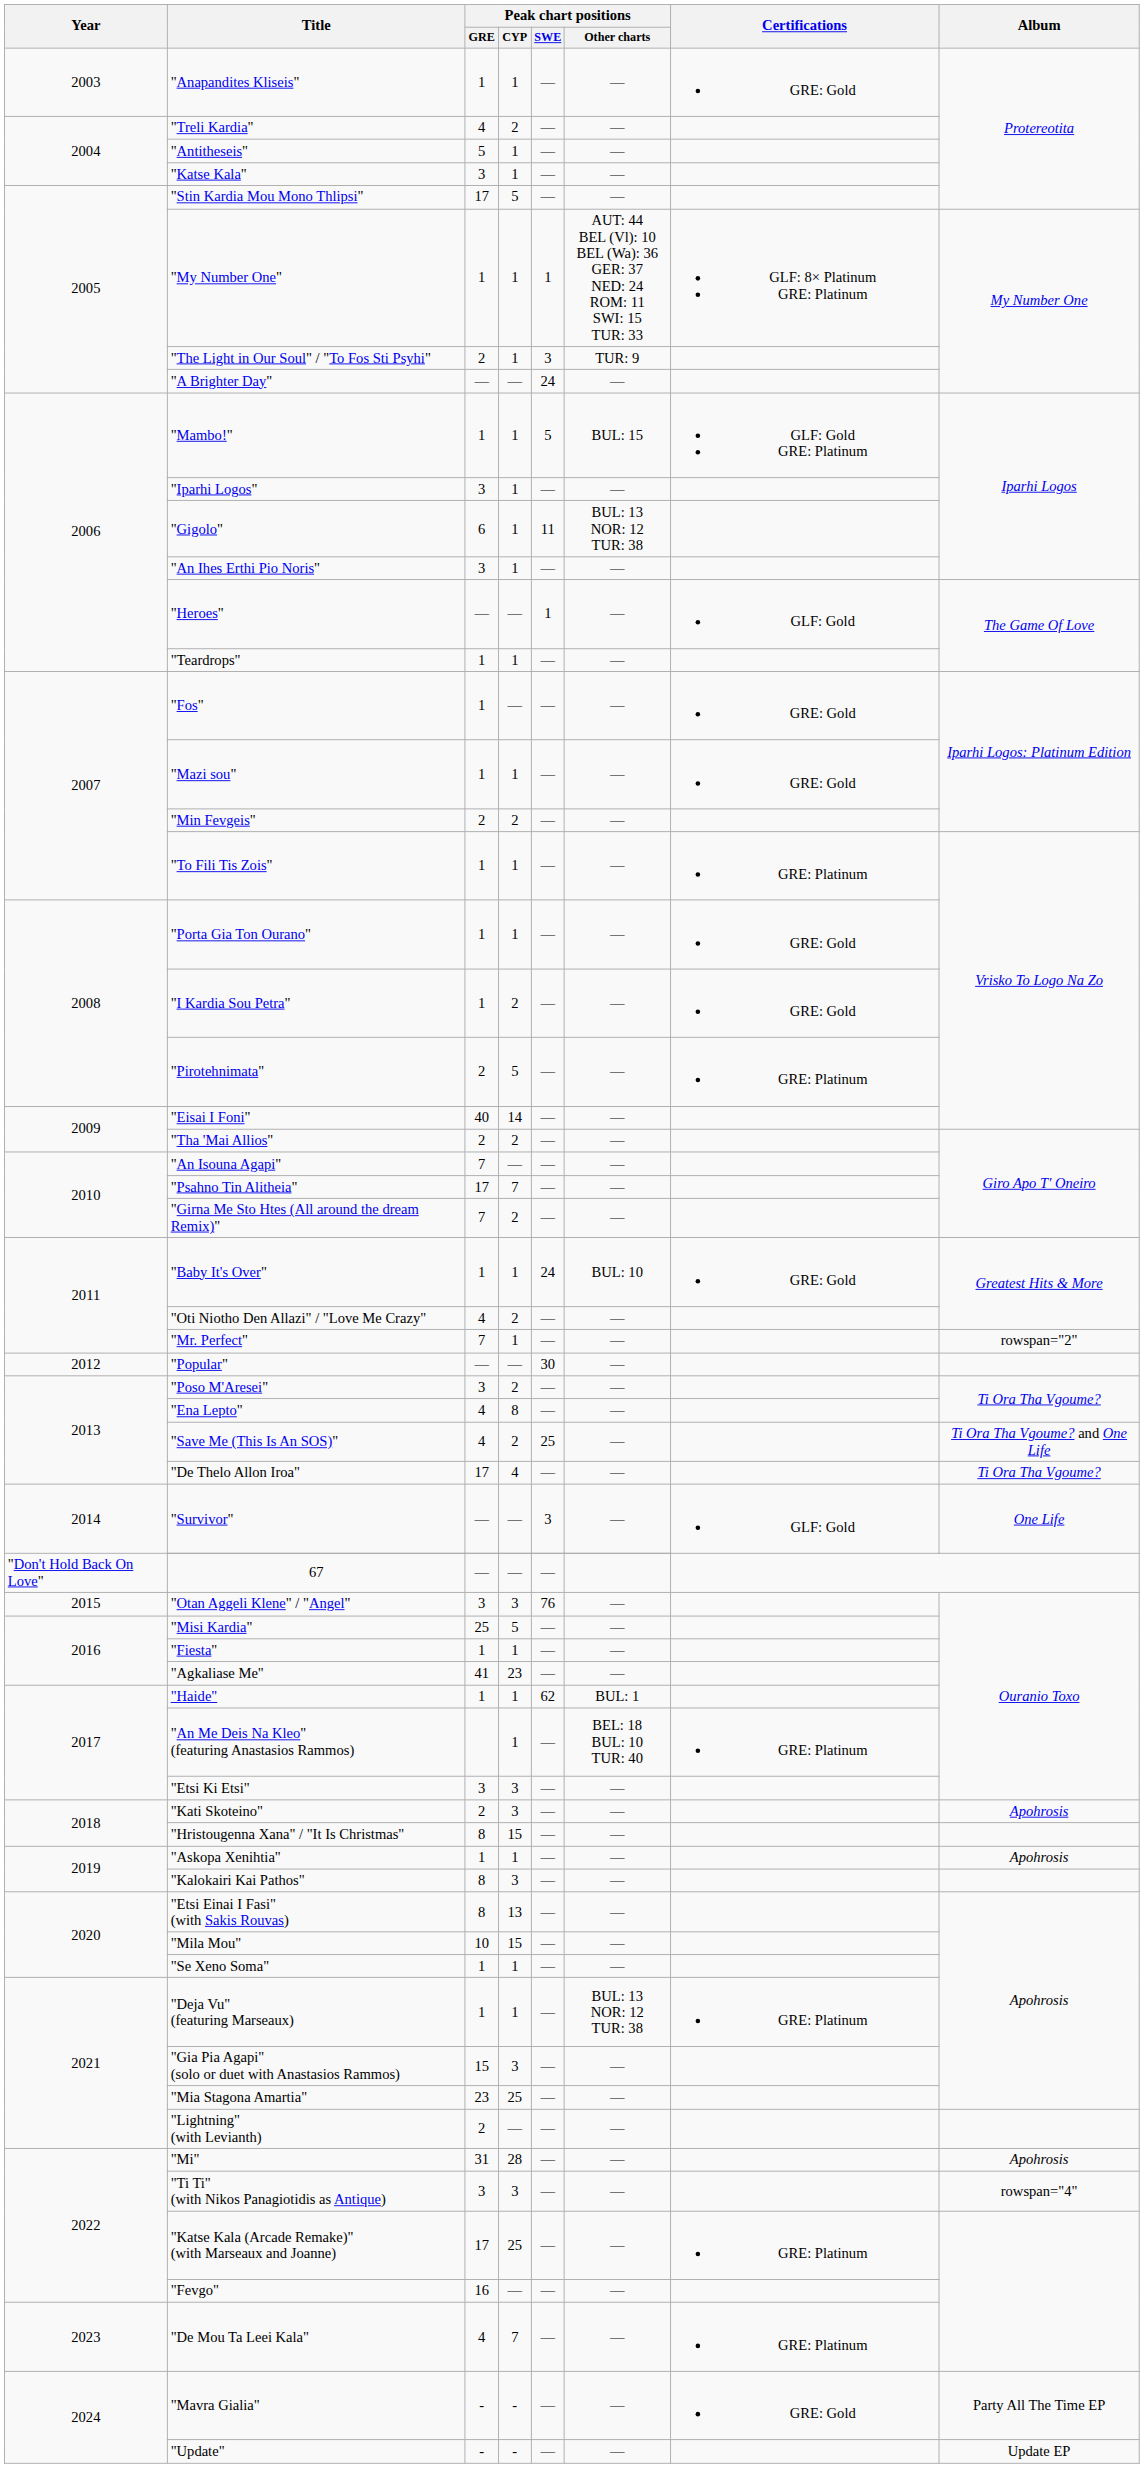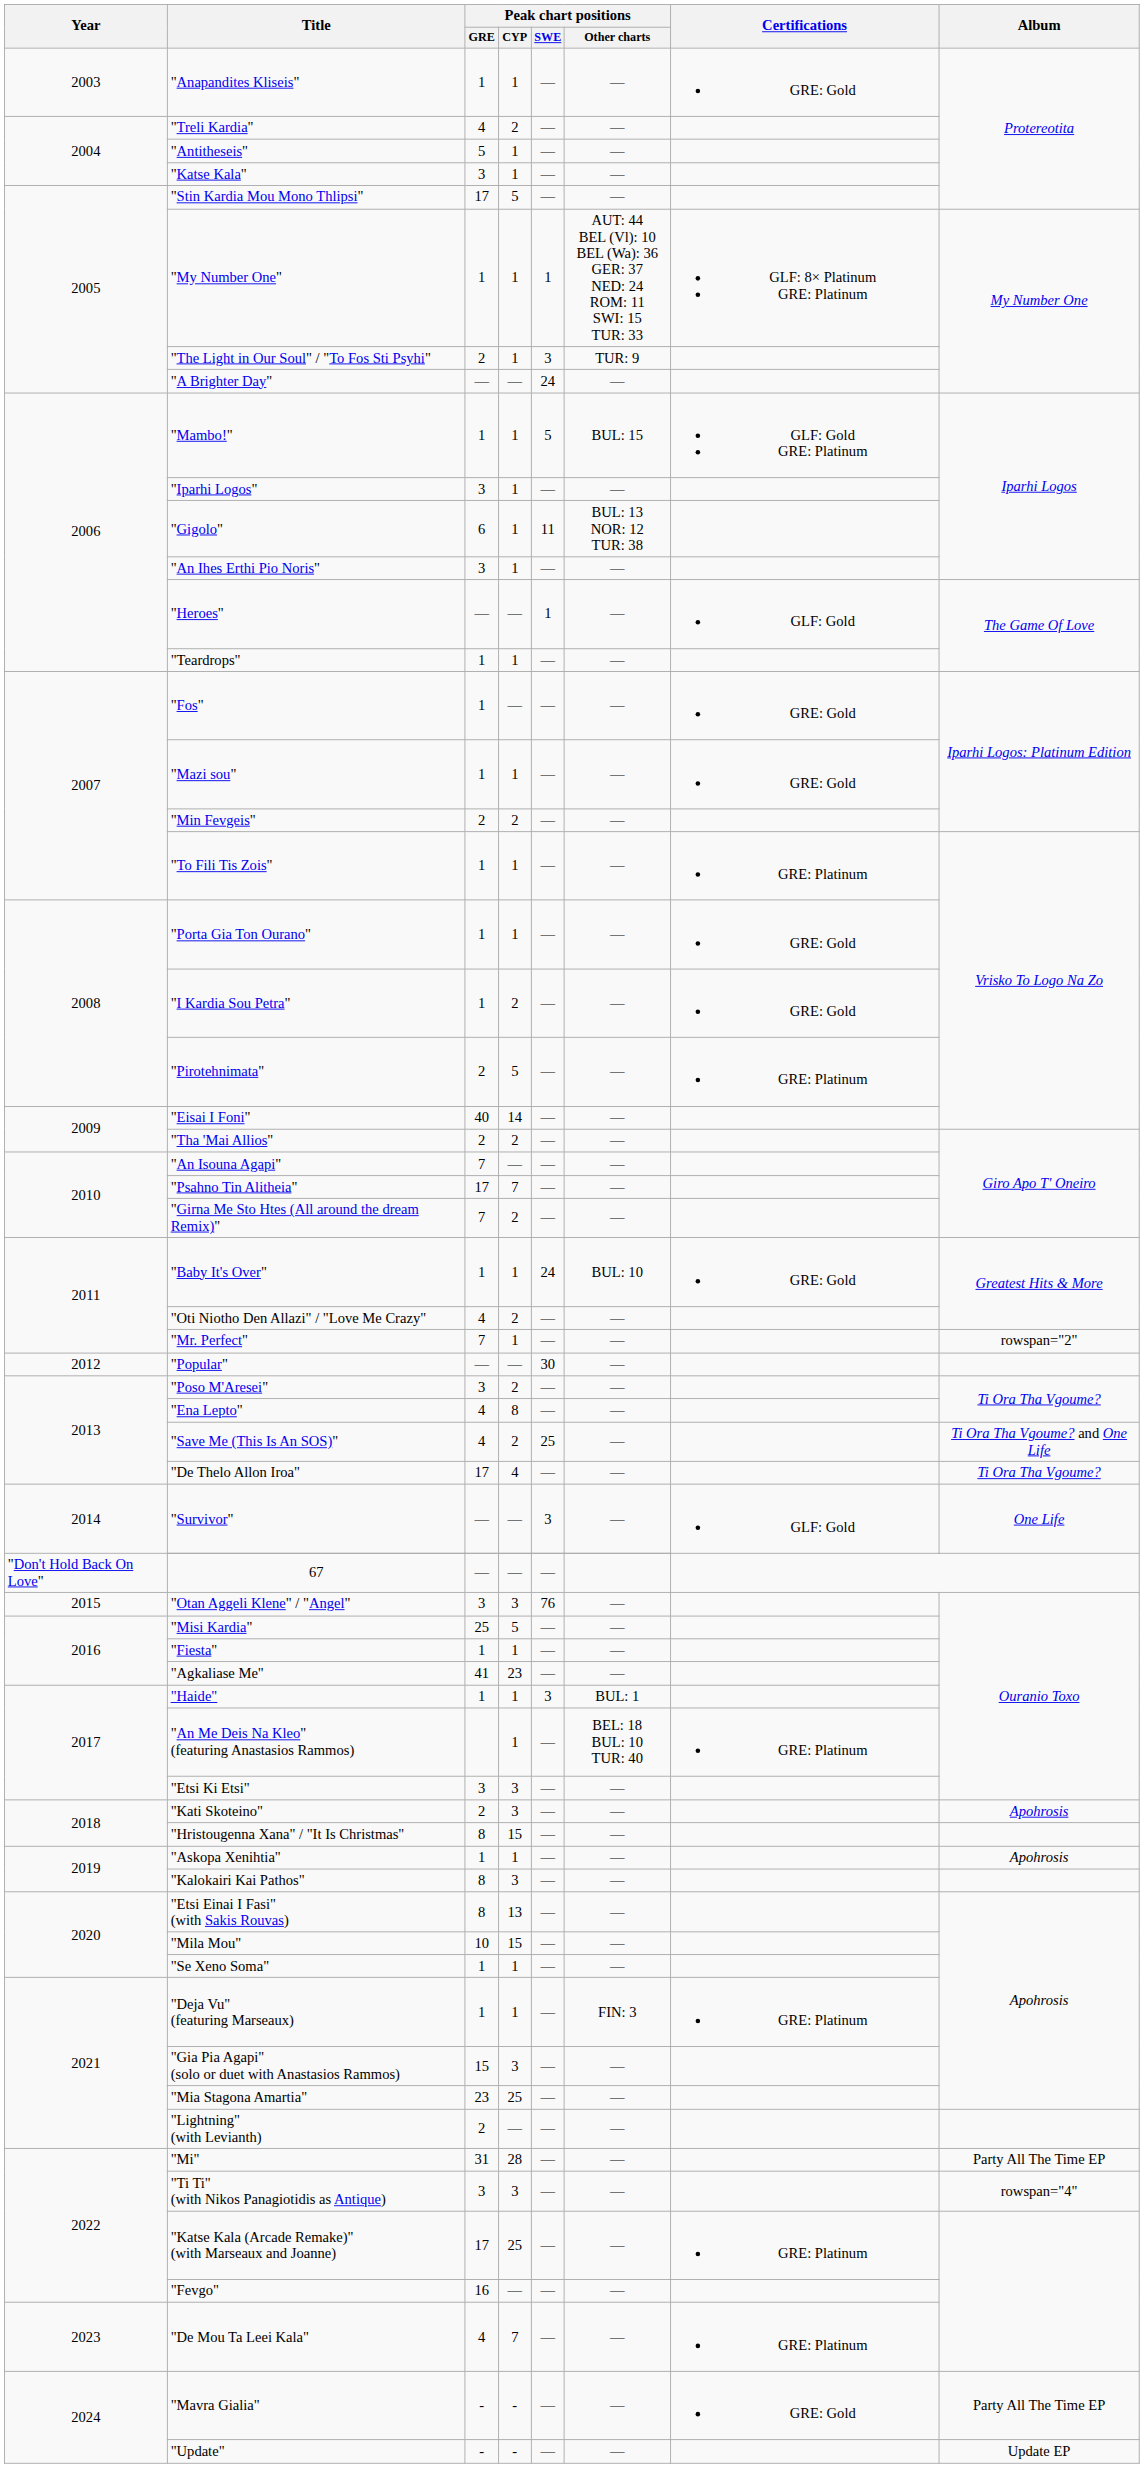(548, 1696) 62 -> (548, 1696) 3
(617, 2012) BUL: 13 NOR: 12 TUR: 38 -> (617, 2012) FIN: 3
(1039, 2159) Apohrosis -> (1039, 2159) Party All The Time EP
